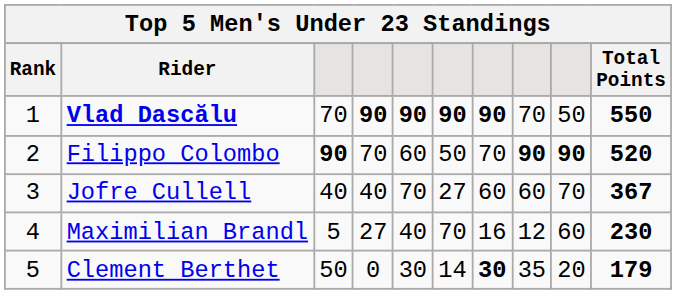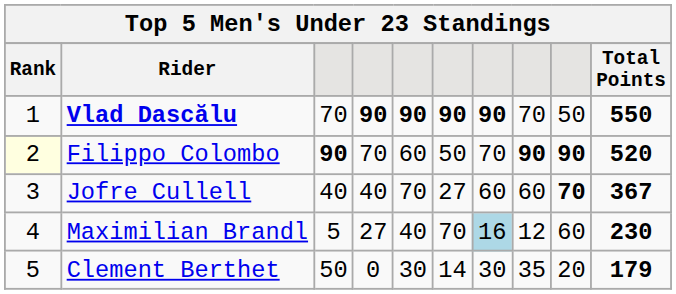(33, 155) no background -> (33, 155) lightyellow background
(572, 193) normal -> (572, 193) bold
(492, 232) no background -> (492, 232) lightblue background
(492, 270) bold -> (492, 270) normal
